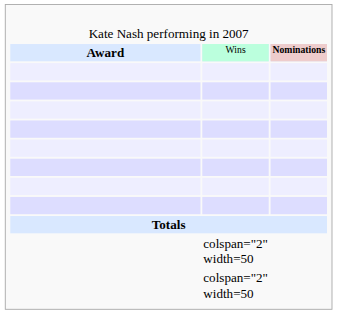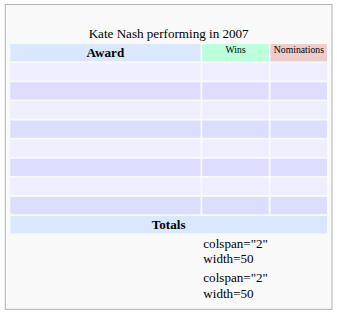(299, 50) bold -> (299, 50) normal
